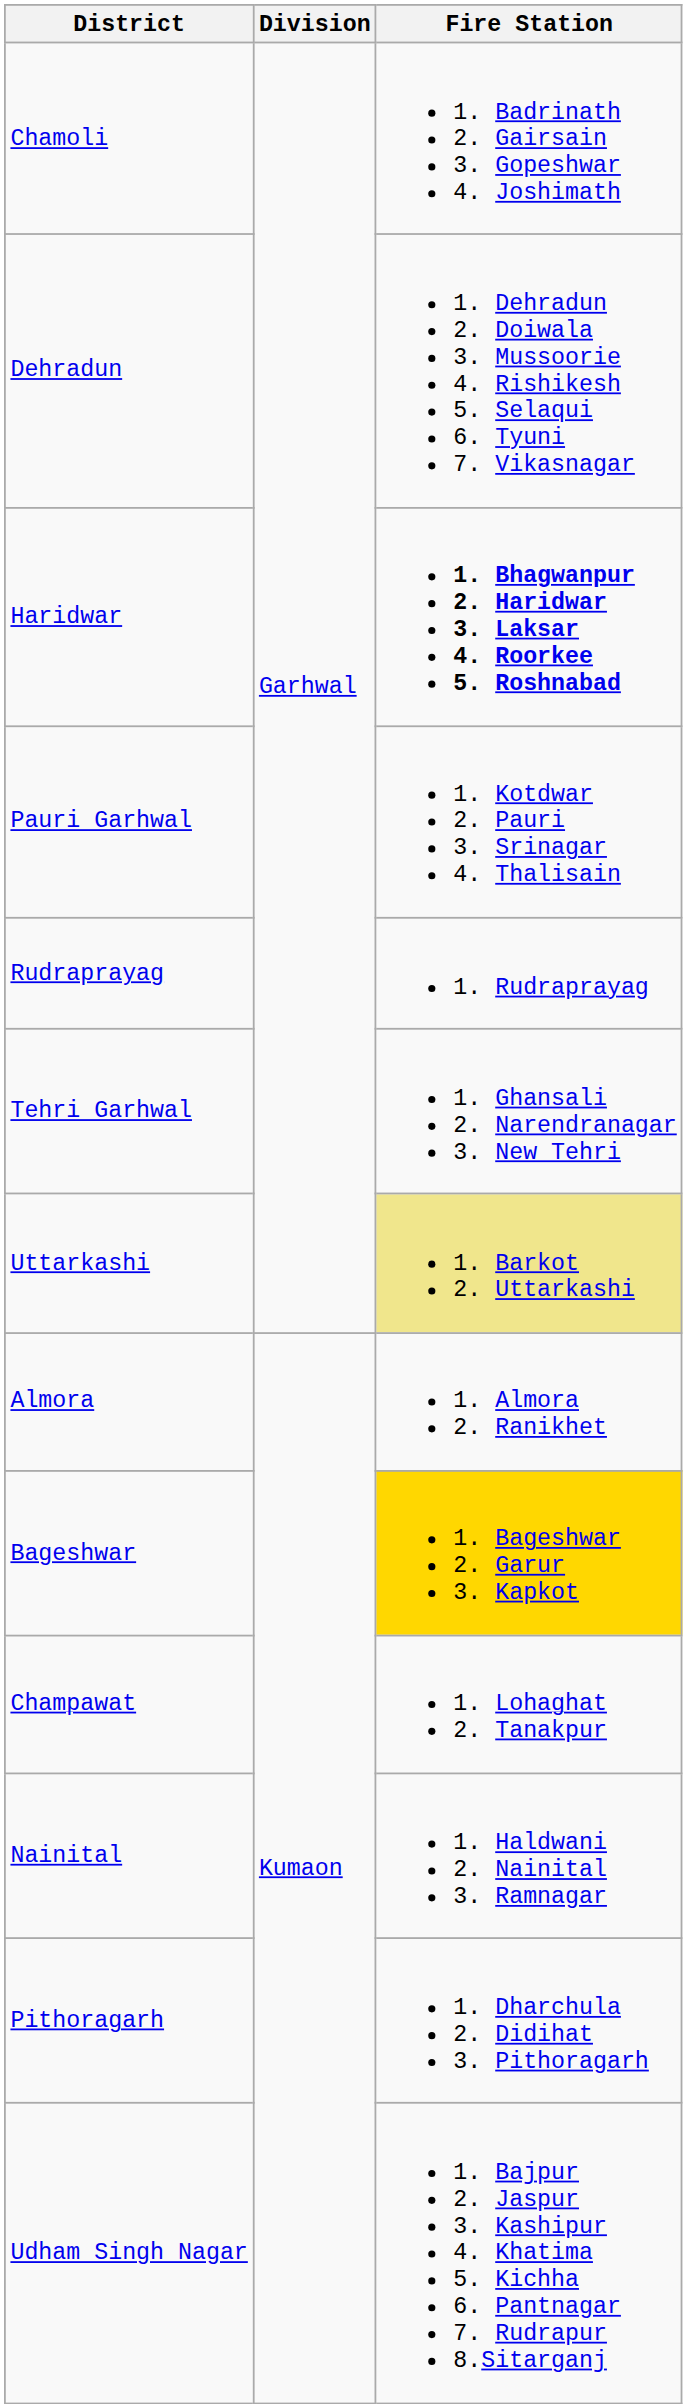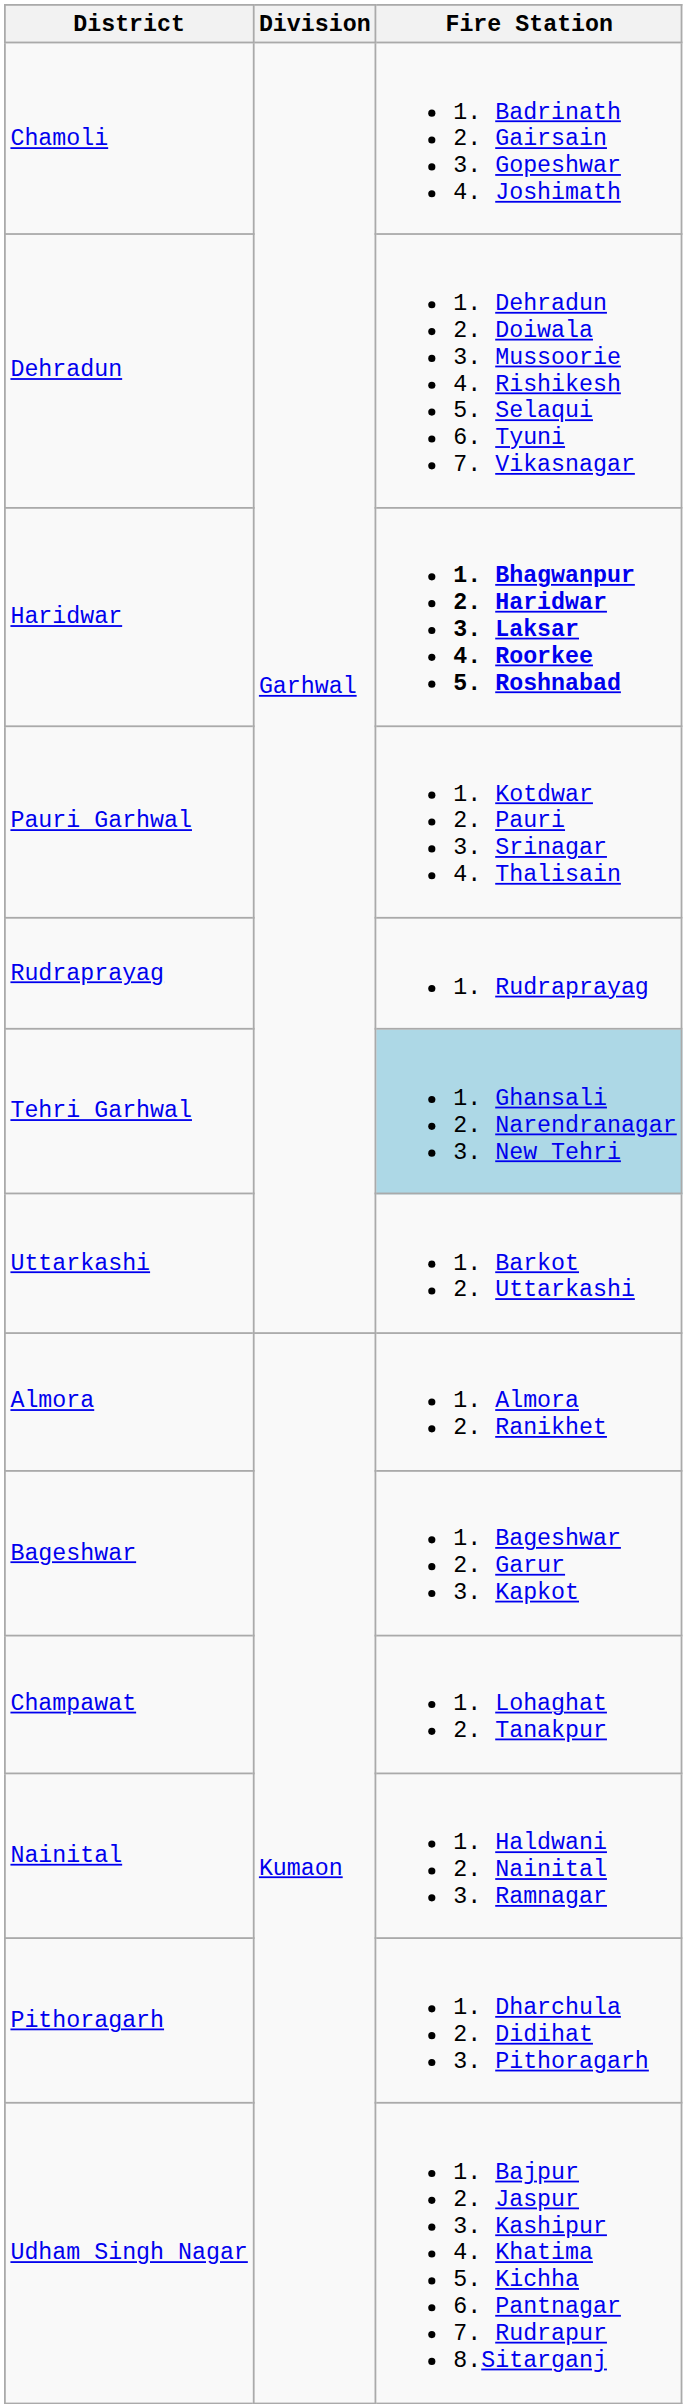(529, 1125) no background -> (529, 1125) lightblue background
(529, 1277) khaki background -> (529, 1277) no background
(529, 1566) gold background -> (529, 1566) no background
